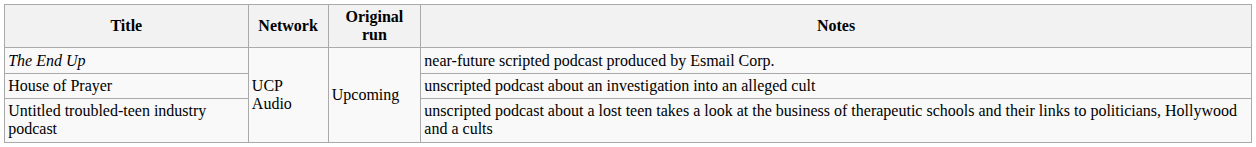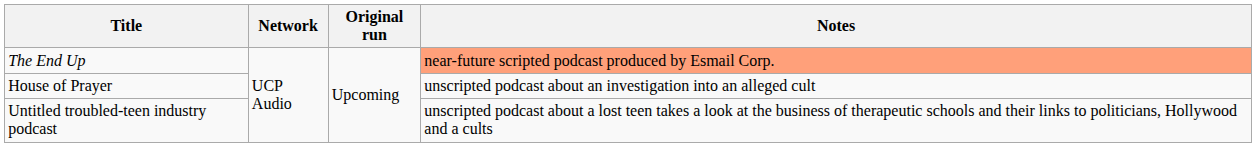(599, 60) no background -> (599, 60) lightsalmon background
